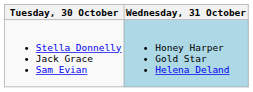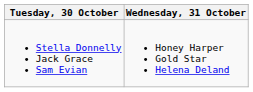(186, 59) lightblue background -> (186, 59) no background
